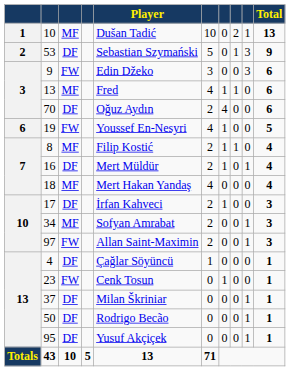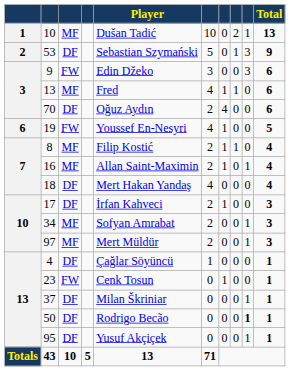(70, 166) DF -> (70, 166) MF
(127, 166) Mert Müldür -> (147, 166) Allan Saint-Maximin
(70, 185) MF -> (70, 185) DF
(70, 242) FW -> (70, 242) MF
(147, 242) Allan Saint-Maximin -> (127, 242) Mert Müldür
(248, 318) normal -> (248, 318) bold
